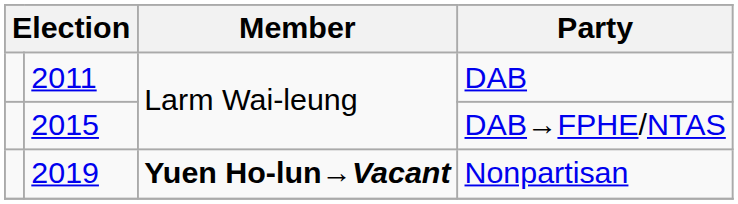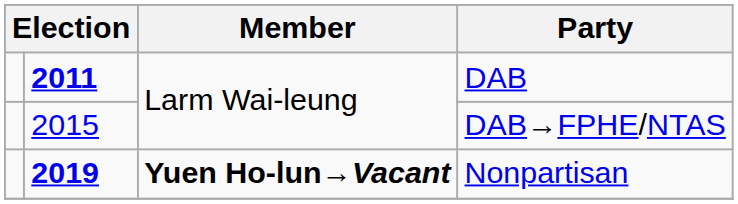(64, 76) normal -> (64, 76) bold
(65, 173) normal -> (65, 173) bold
